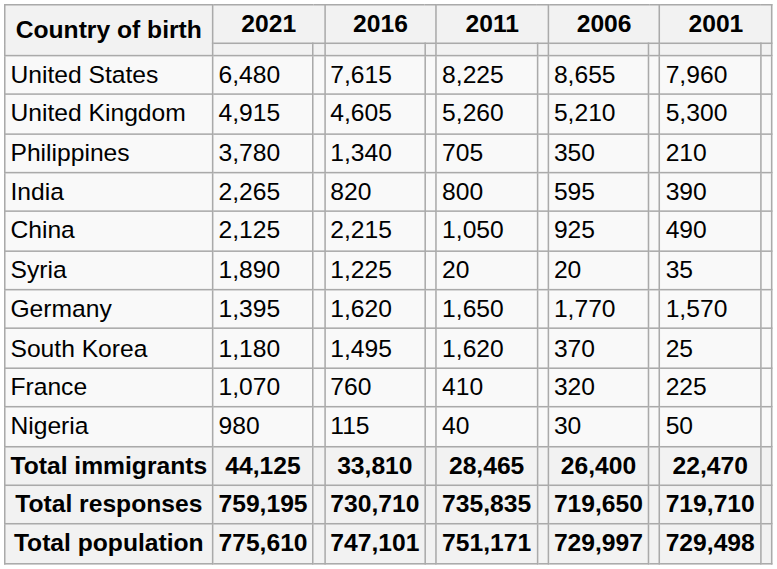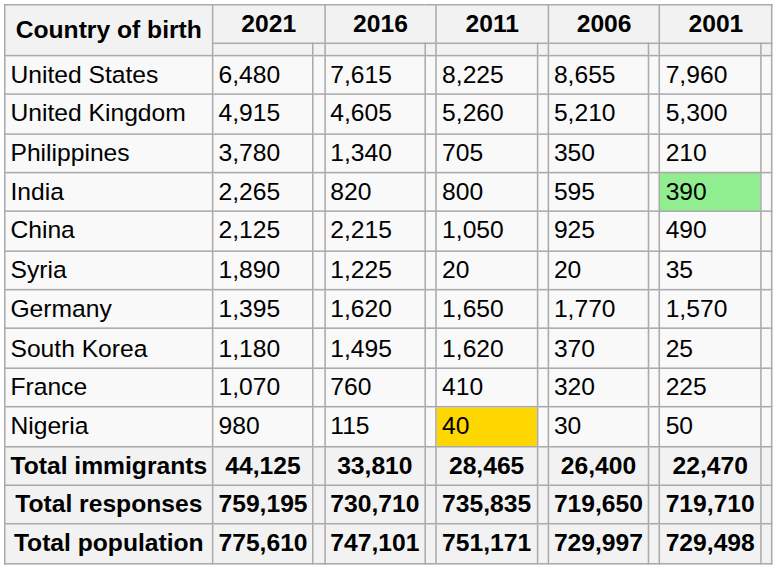(686, 191) no background -> (686, 191) lightgreen background
(456, 426) no background -> (456, 426) gold background
